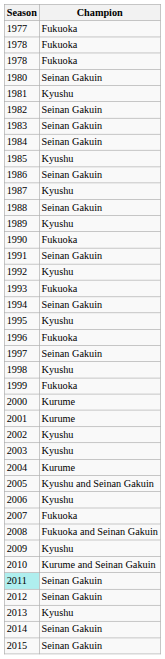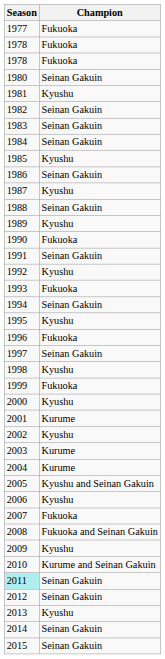(58, 402) Kurume -> (57, 402) Kyushu
(57, 451) Kyushu -> (58, 451) Kurume
